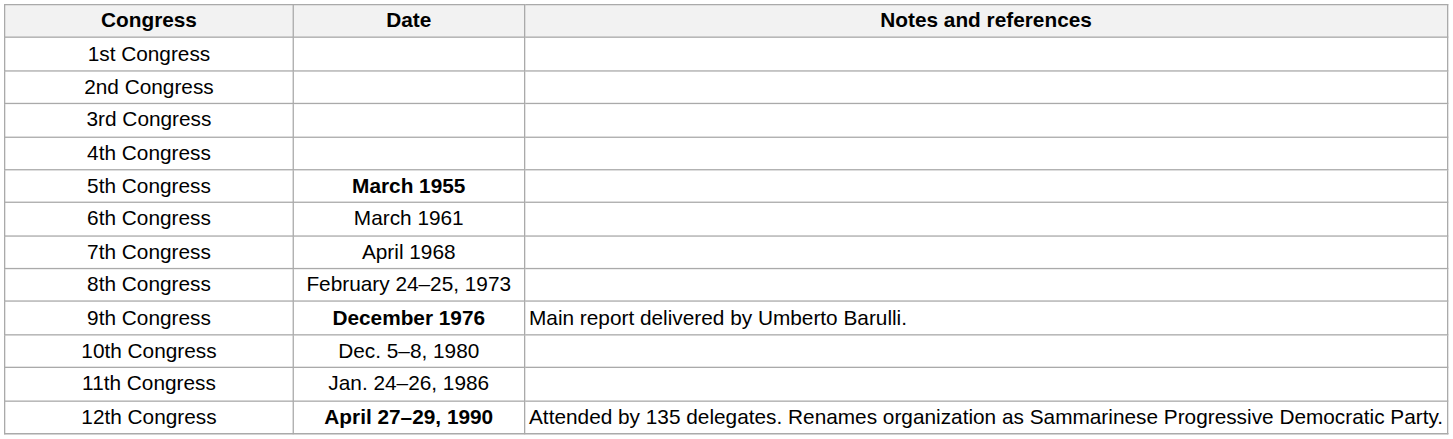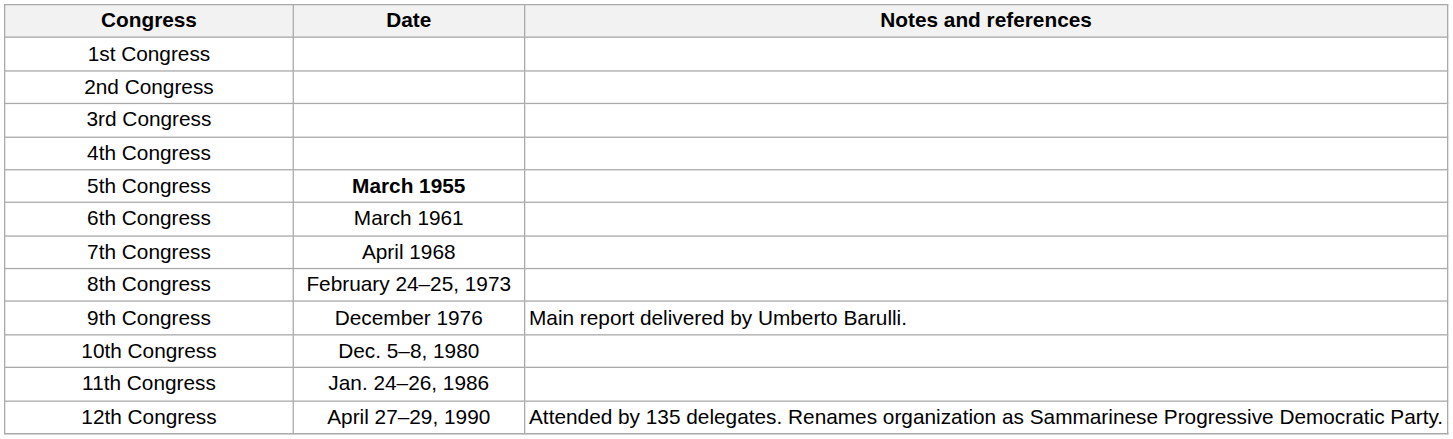(409, 317) bold -> (409, 317) normal
(409, 416) bold -> (409, 416) normal
